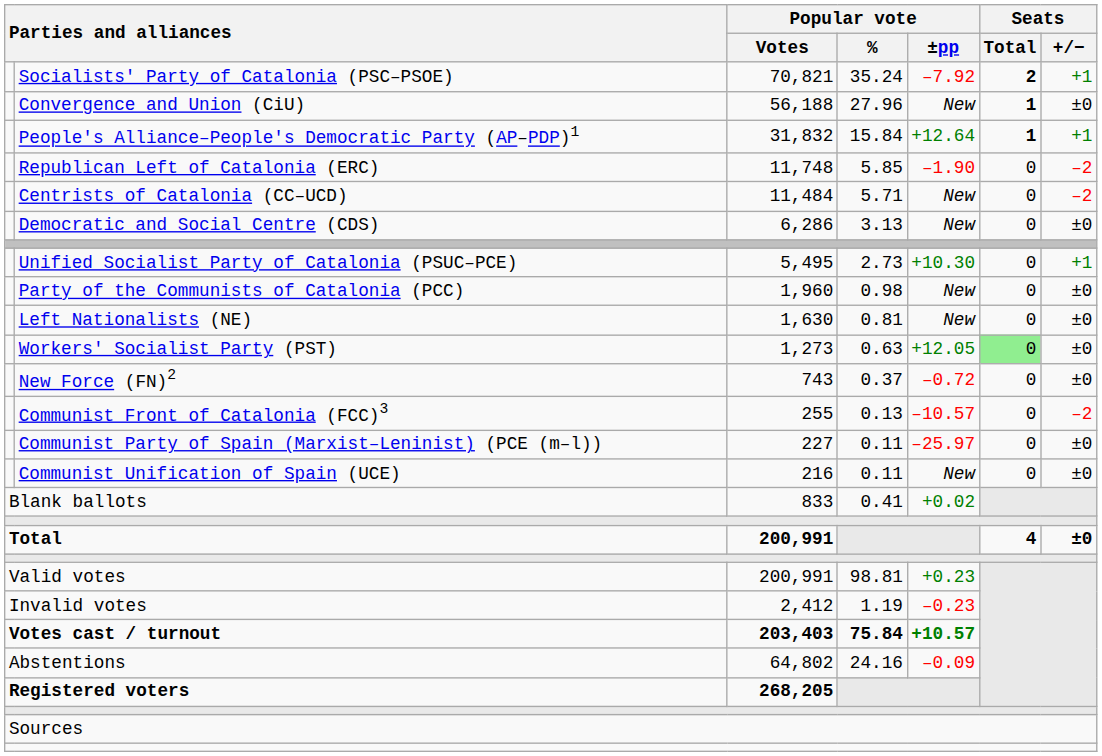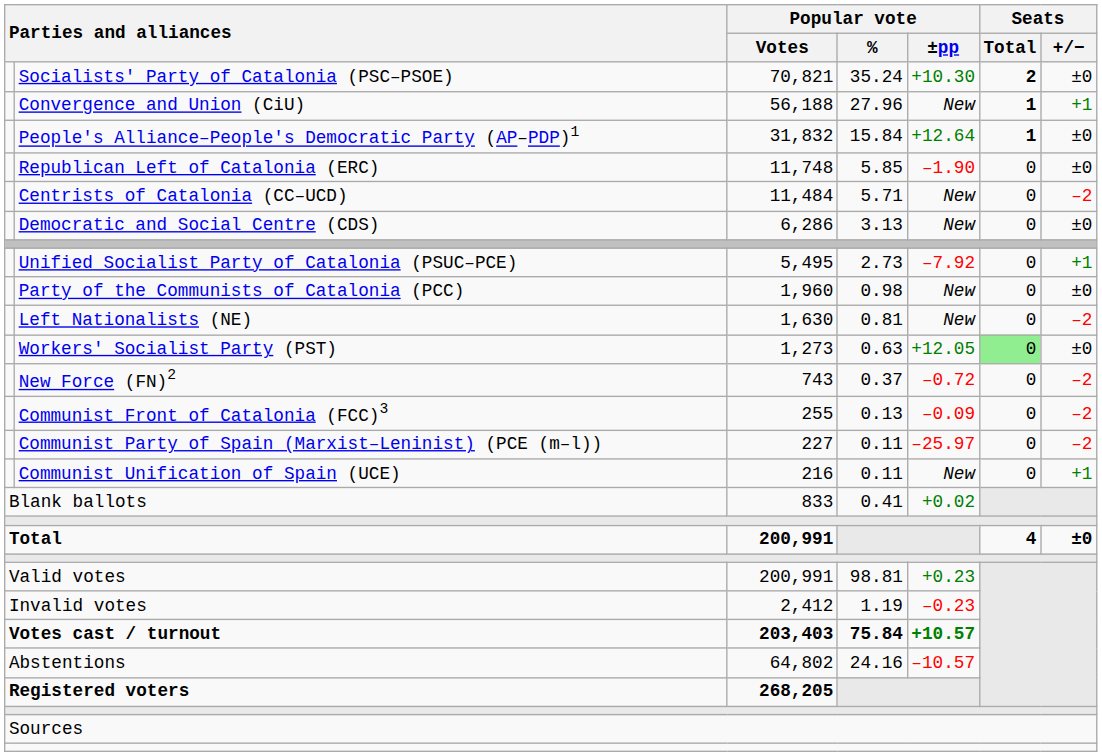(948, 77) –7.92 -> (943, 77) +10.30
(1082, 77) +1 -> (1082, 77) ±0
(1082, 106) ±0 -> (1082, 106) +1
(1082, 137) +1 -> (1082, 137) ±0
(1082, 168) –2 -> (1082, 168) ±0
(943, 263) +10.30 -> (948, 263) –7.92
(1082, 320) ±0 -> (1082, 320) –2
(1082, 380) ±0 -> (1082, 380) –2
(943, 413) –10.57 -> (948, 413) –0.09
(1082, 444) ±0 -> (1082, 444) –2
(1082, 473) ±0 -> (1082, 473) +1
(948, 663) –0.09 -> (943, 663) –10.57
